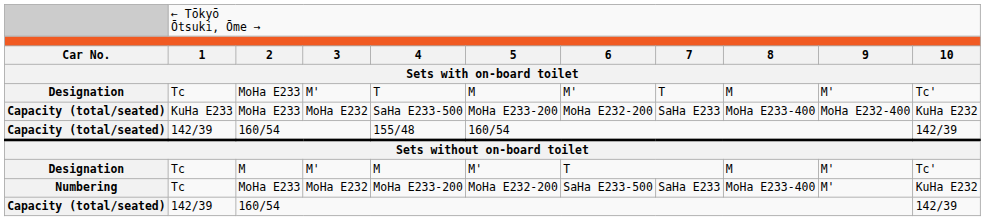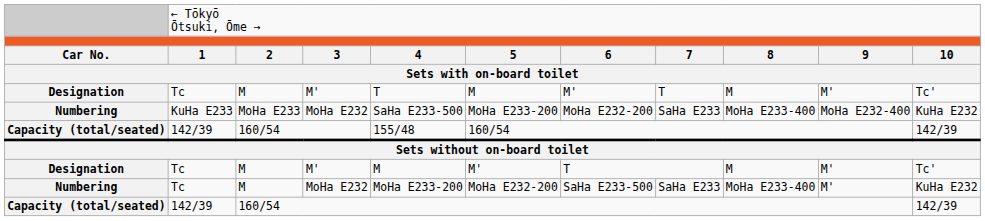(269, 93) MoHa E233 -> (242, 93) M
(86, 111) Capacity (total/seated) -> (86, 111) Numbering
(269, 188) MoHa E233 -> (242, 188) M
